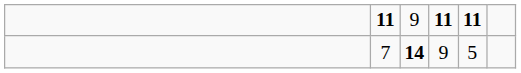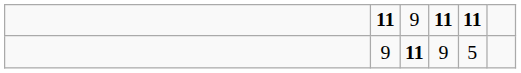(385, 51) 7 -> (385, 51) 9
(414, 51) 14 -> (414, 51) 11
